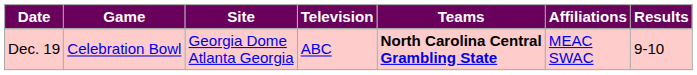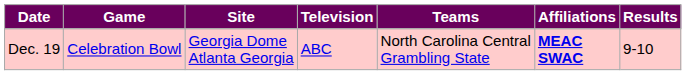(461, 49) bold -> (456, 49) normal
(571, 49) normal -> (561, 49) bold
